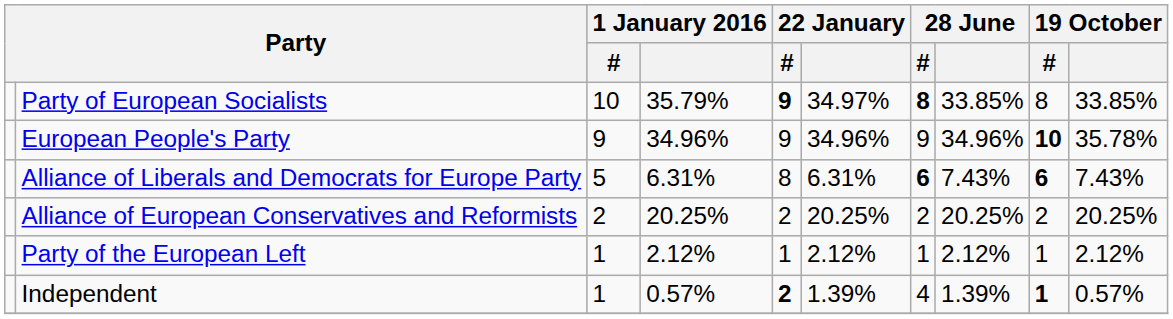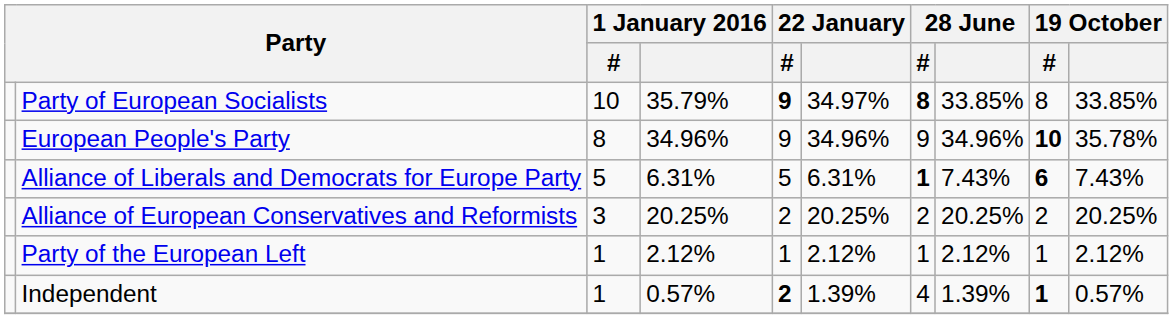(599, 139) 9 -> (599, 139) 8
(785, 178) 8 -> (785, 178) 5
(923, 178) 6 -> (923, 178) 1
(599, 216) 2 -> (599, 216) 3
